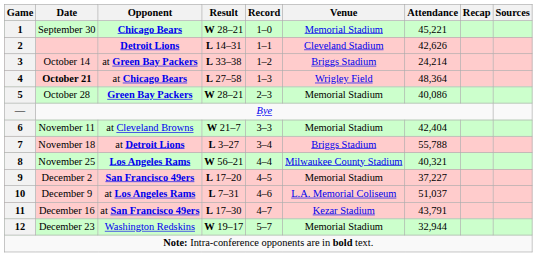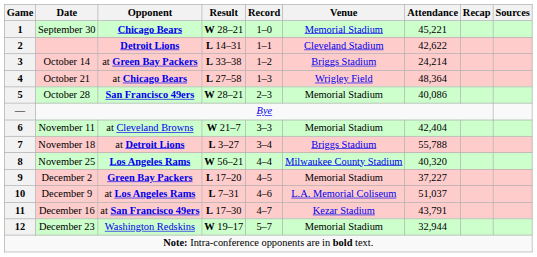(433, 45) 42,626 -> (433, 45) 42,622
(67, 78) bold -> (67, 78) normal
(150, 95) Green Bay Packers -> (150, 95) San Francisco 49ers
(433, 161) 40,321 -> (433, 161) 40,320
(150, 177) San Francisco 49ers -> (150, 177) Green Bay Packers
